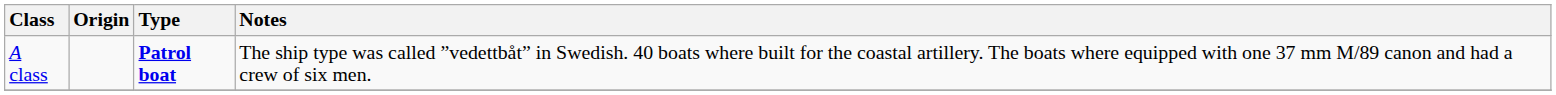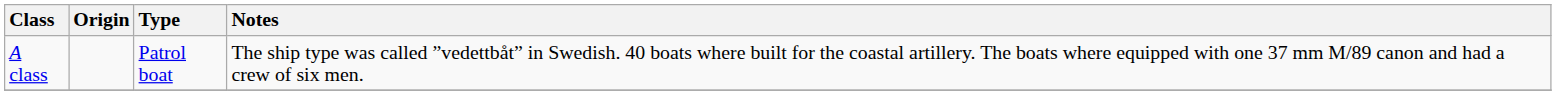(165, 62) bold -> (162, 62) normal
